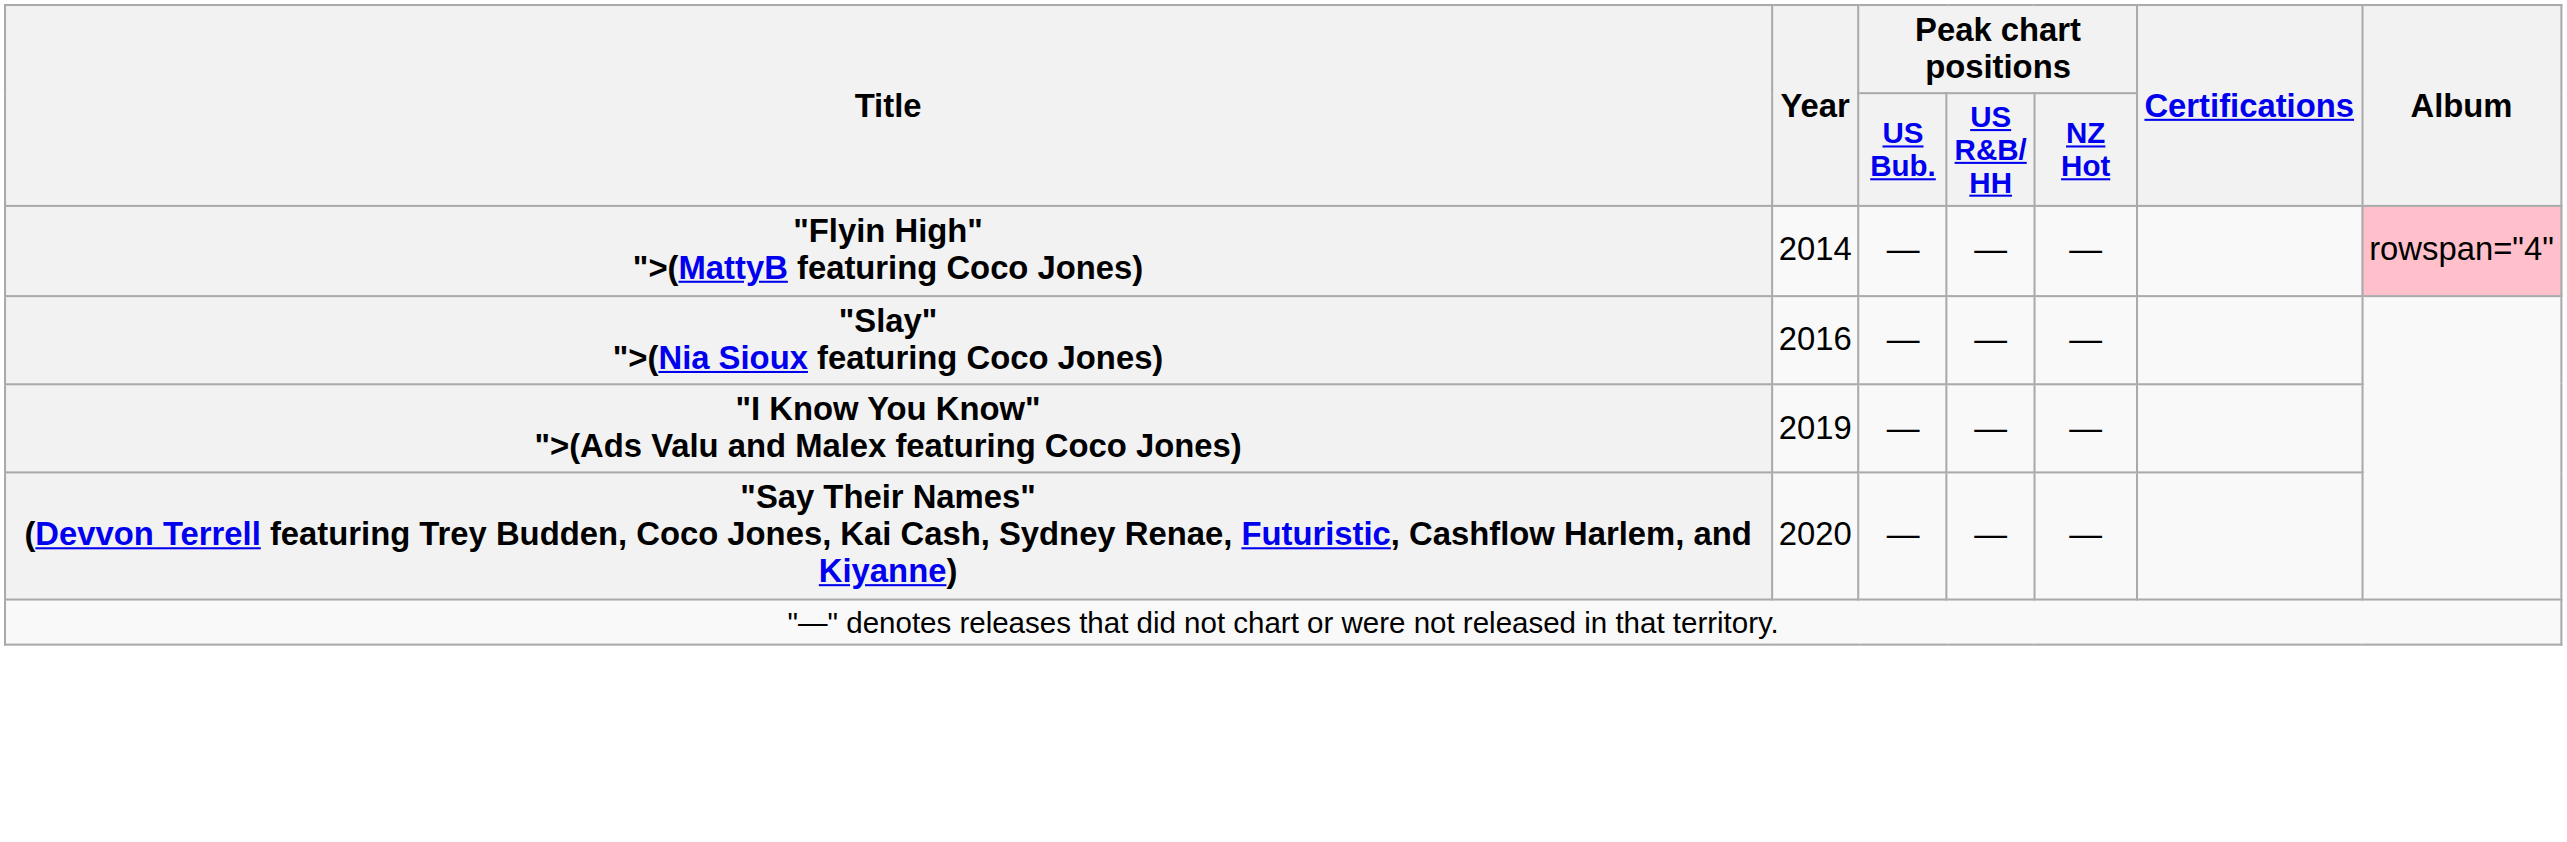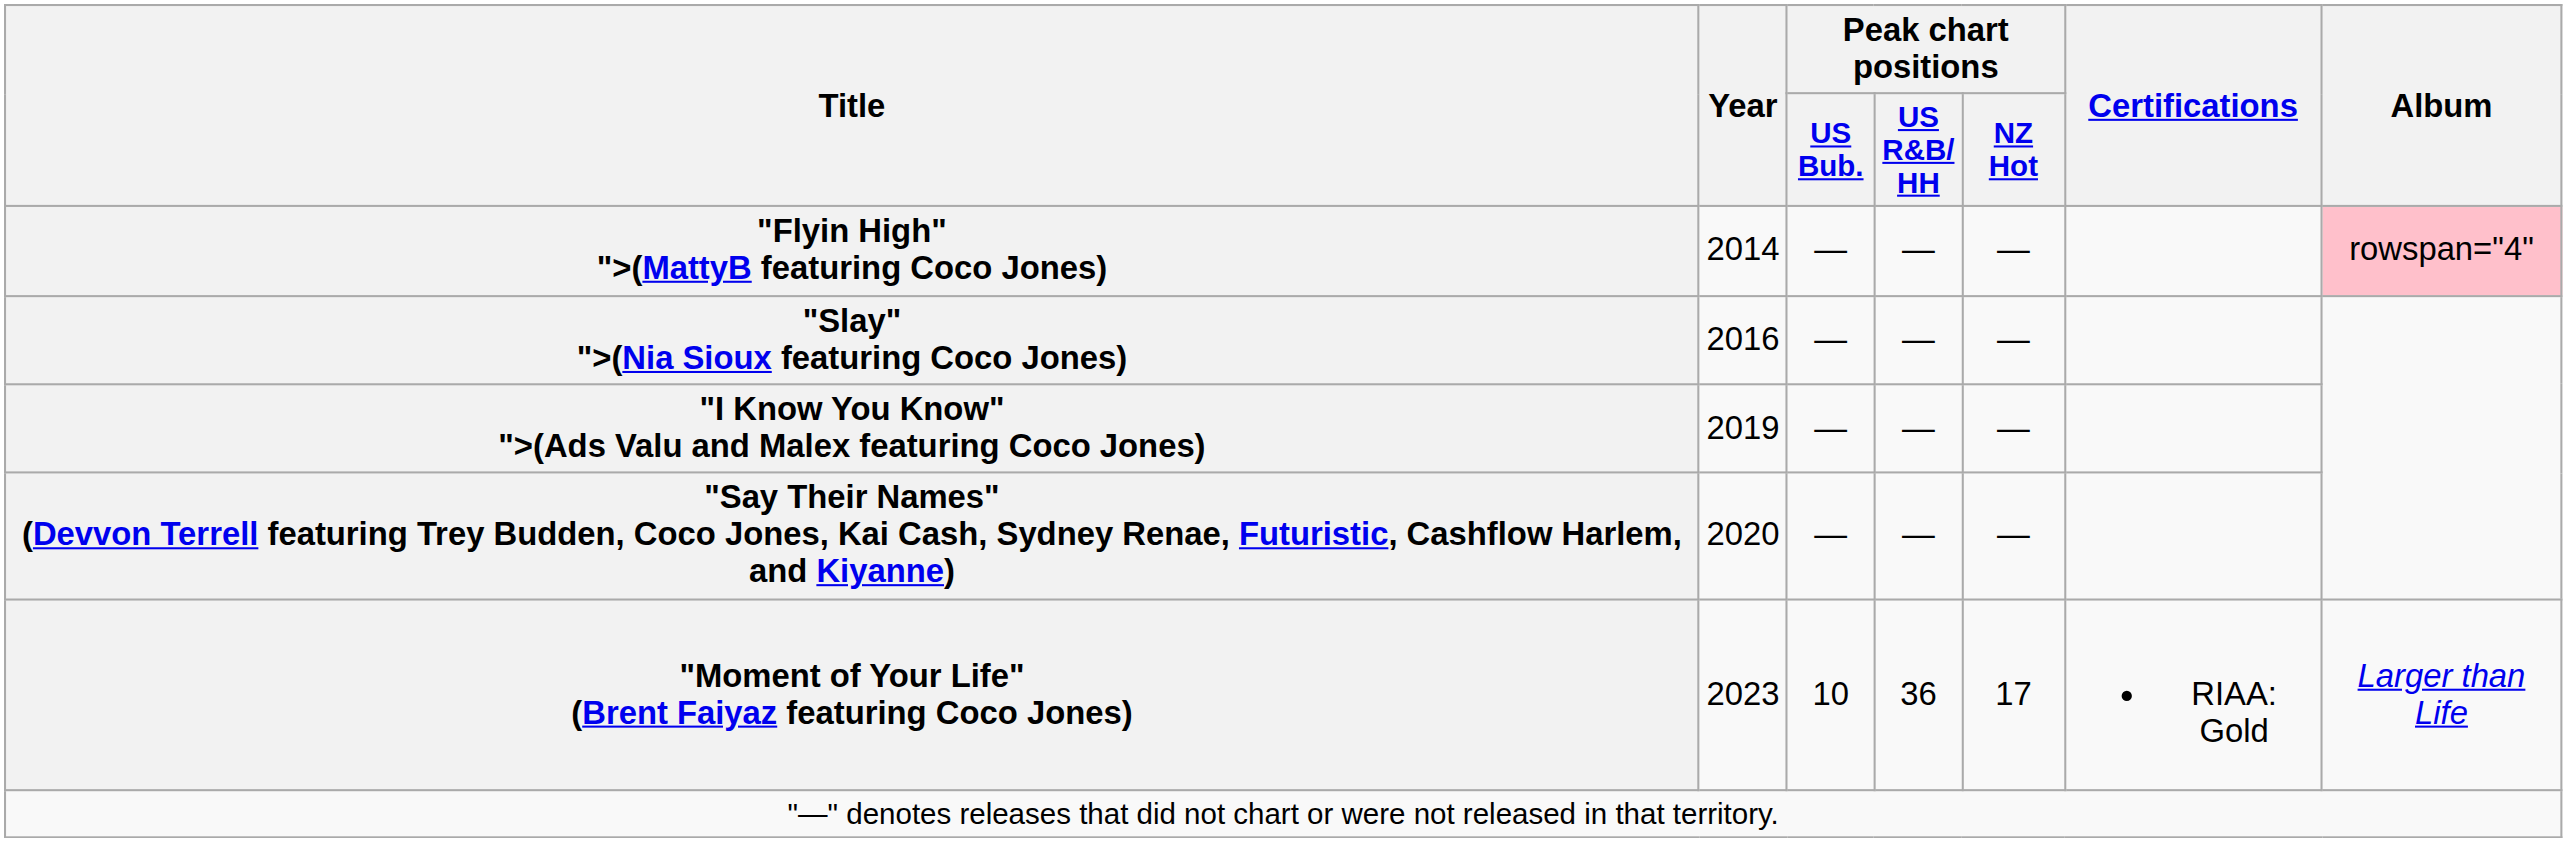+ row: (852, 693)
